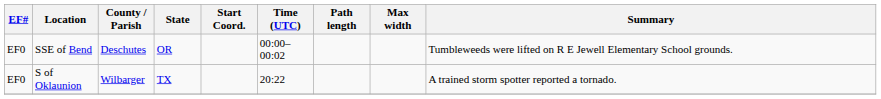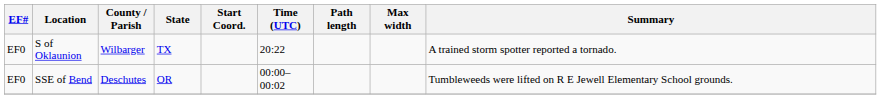rows swapped: (58, 79) <-> (64, 49)
